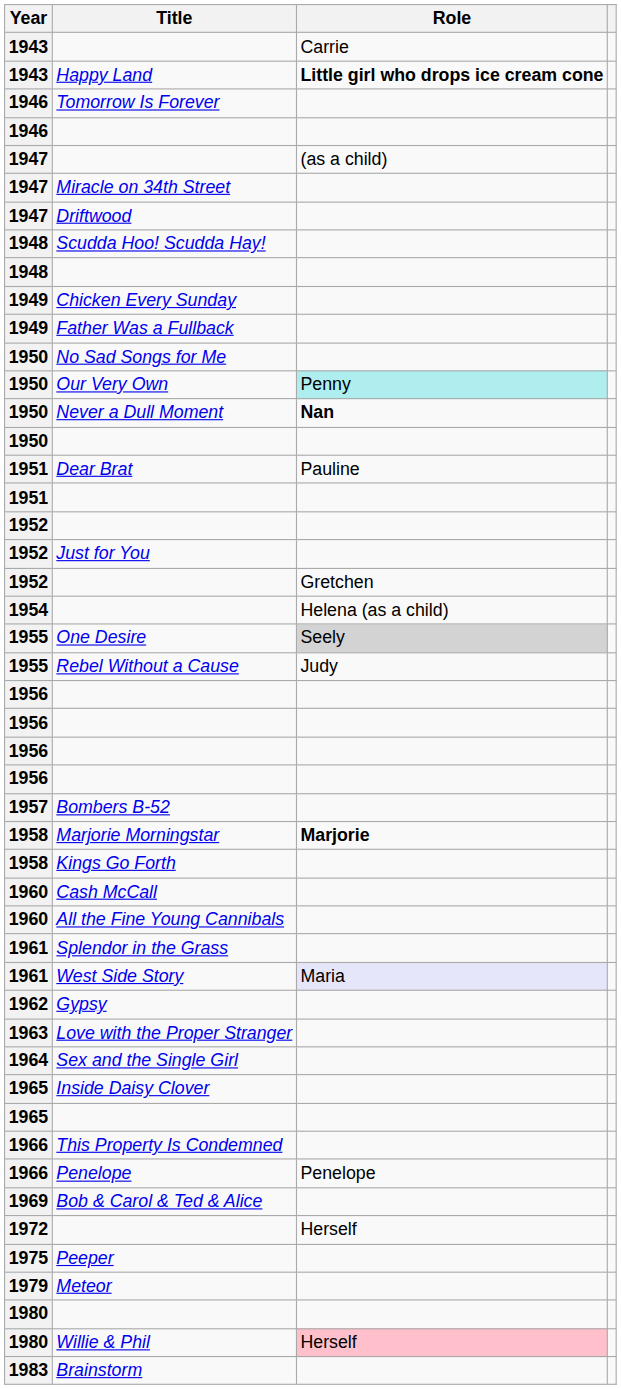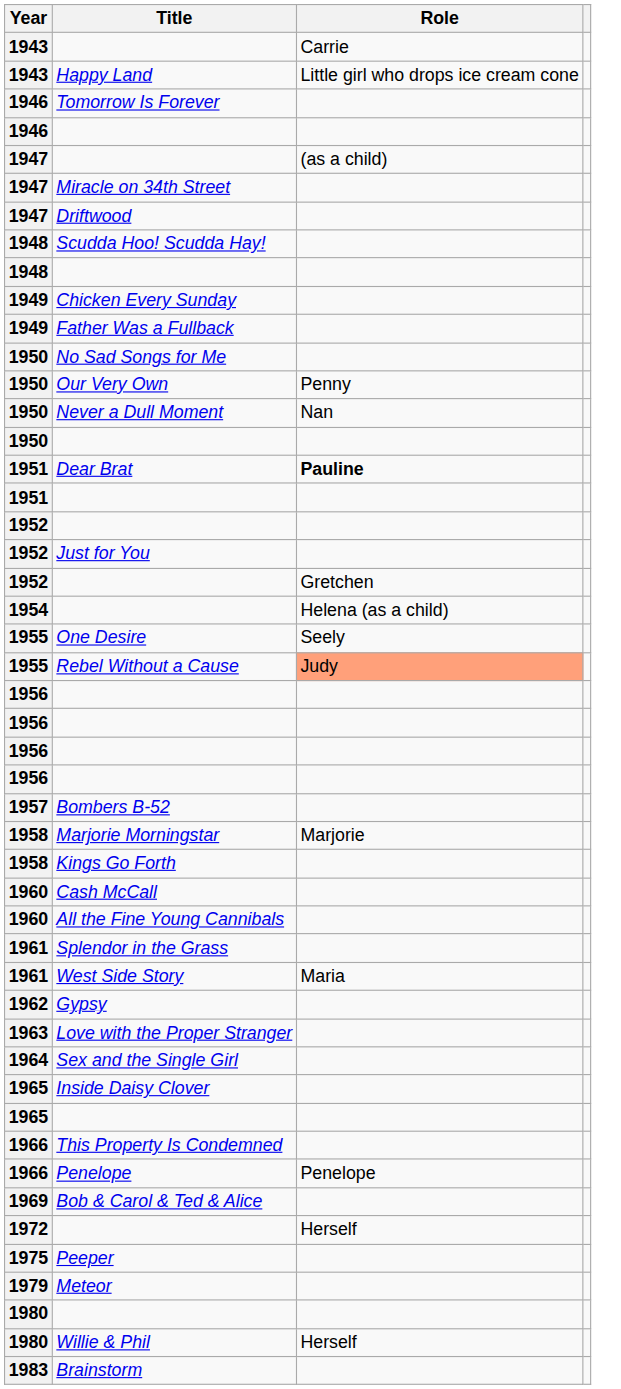(452, 74) bold -> (440, 74) normal
(326, 384) paleturquoise background -> (326, 384) no background
(317, 412) bold -> (317, 412) normal
(330, 469) normal -> (332, 469) bold
(323, 638) lightgrey background -> (323, 638) no background
(319, 666) no background -> (319, 666) lightsalmon background
(335, 835) bold -> (333, 835) normal
(323, 976) lavender background -> (323, 976) no background
(329, 1342) pink background -> (329, 1342) no background
